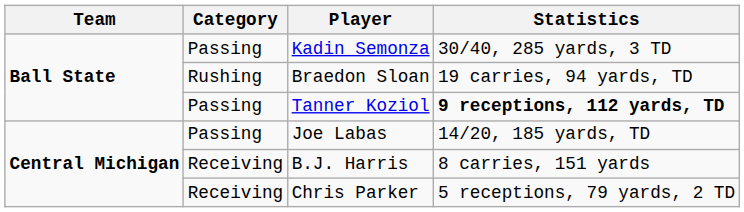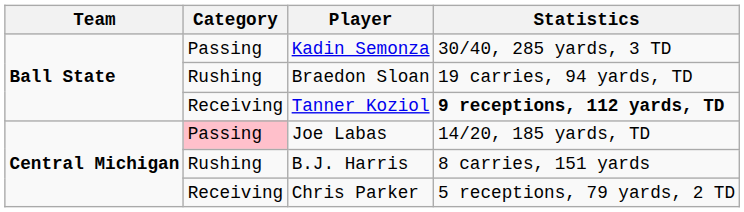(225, 106) Passing -> (235, 106) Receiving
(225, 135) no background -> (225, 135) pink background
(235, 164) Receiving -> (225, 164) Rushing
